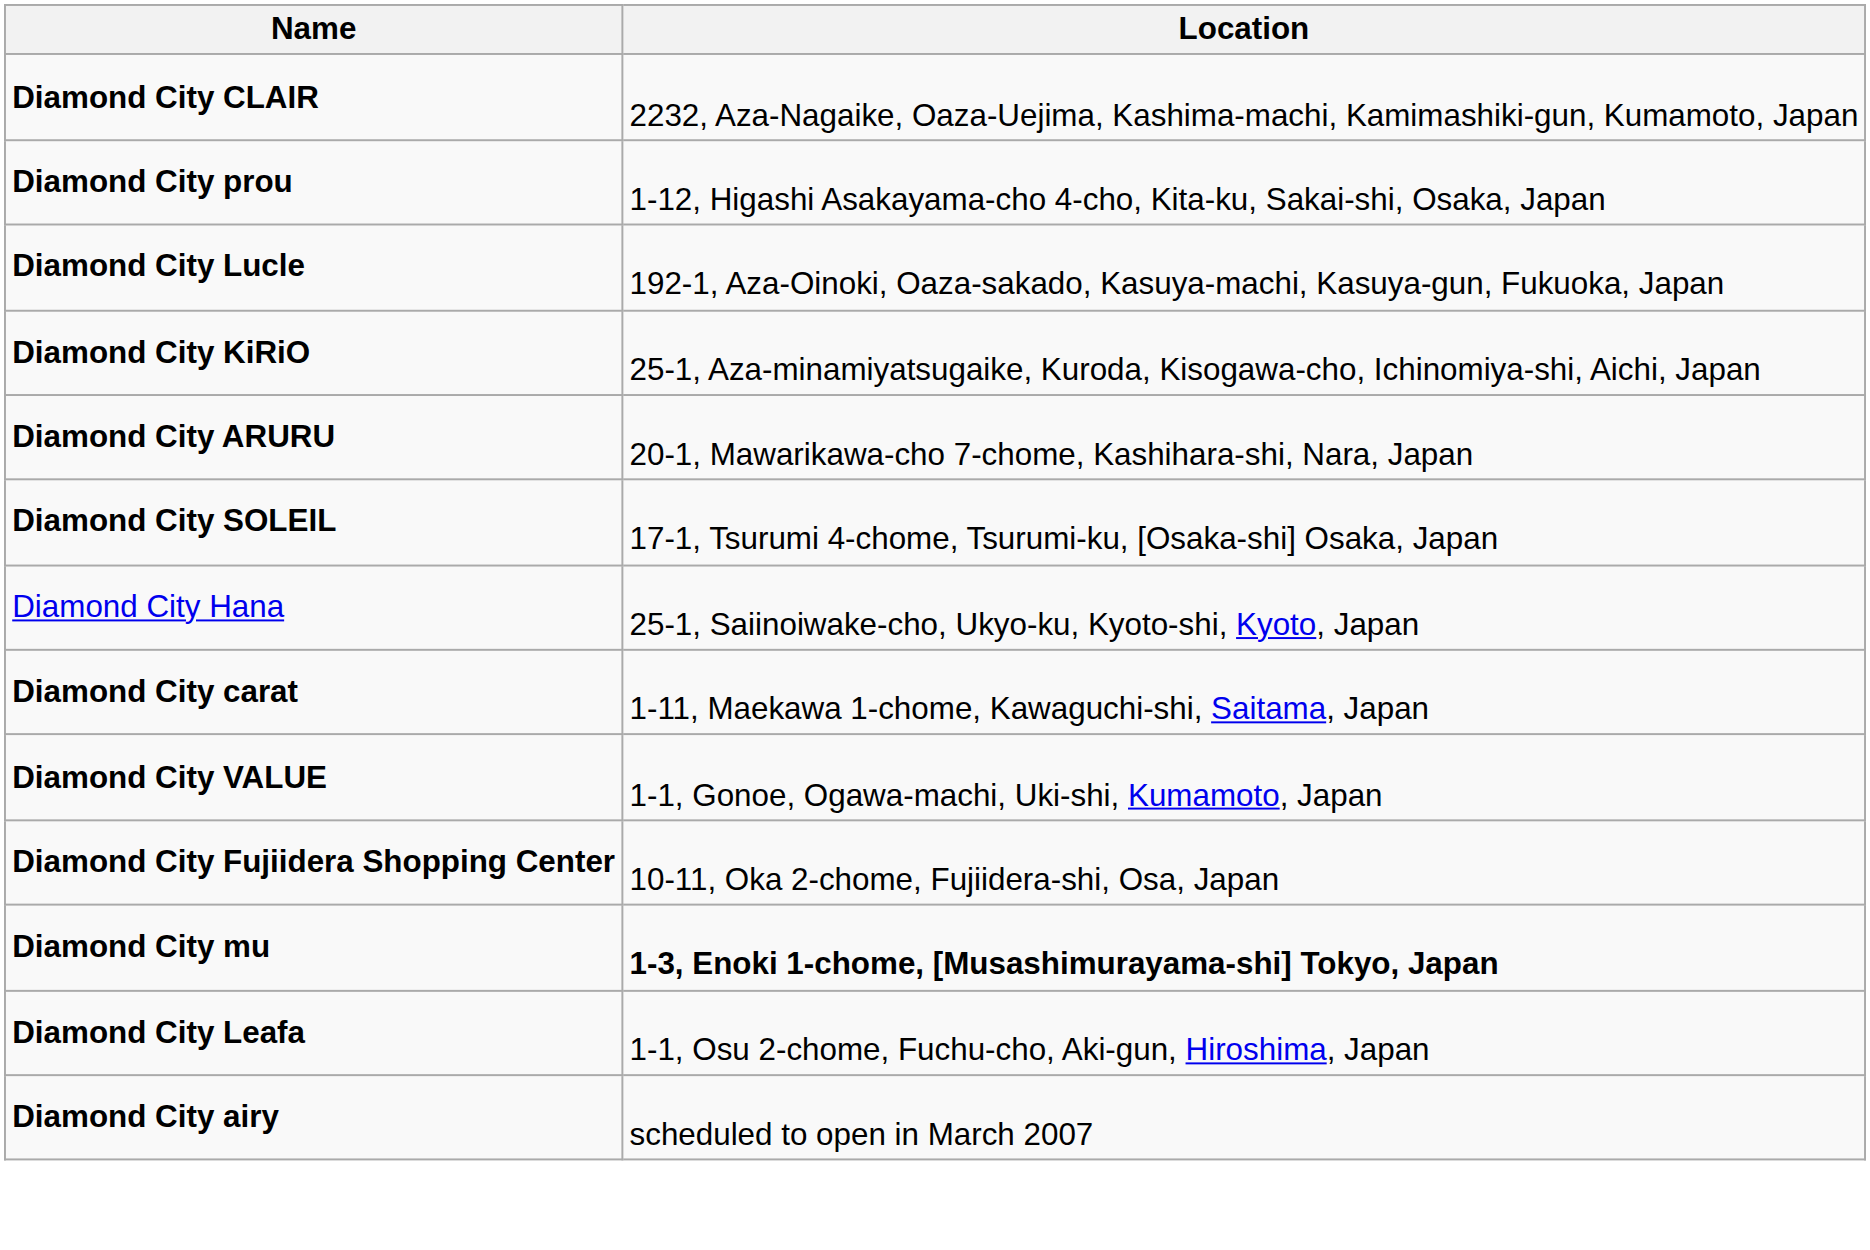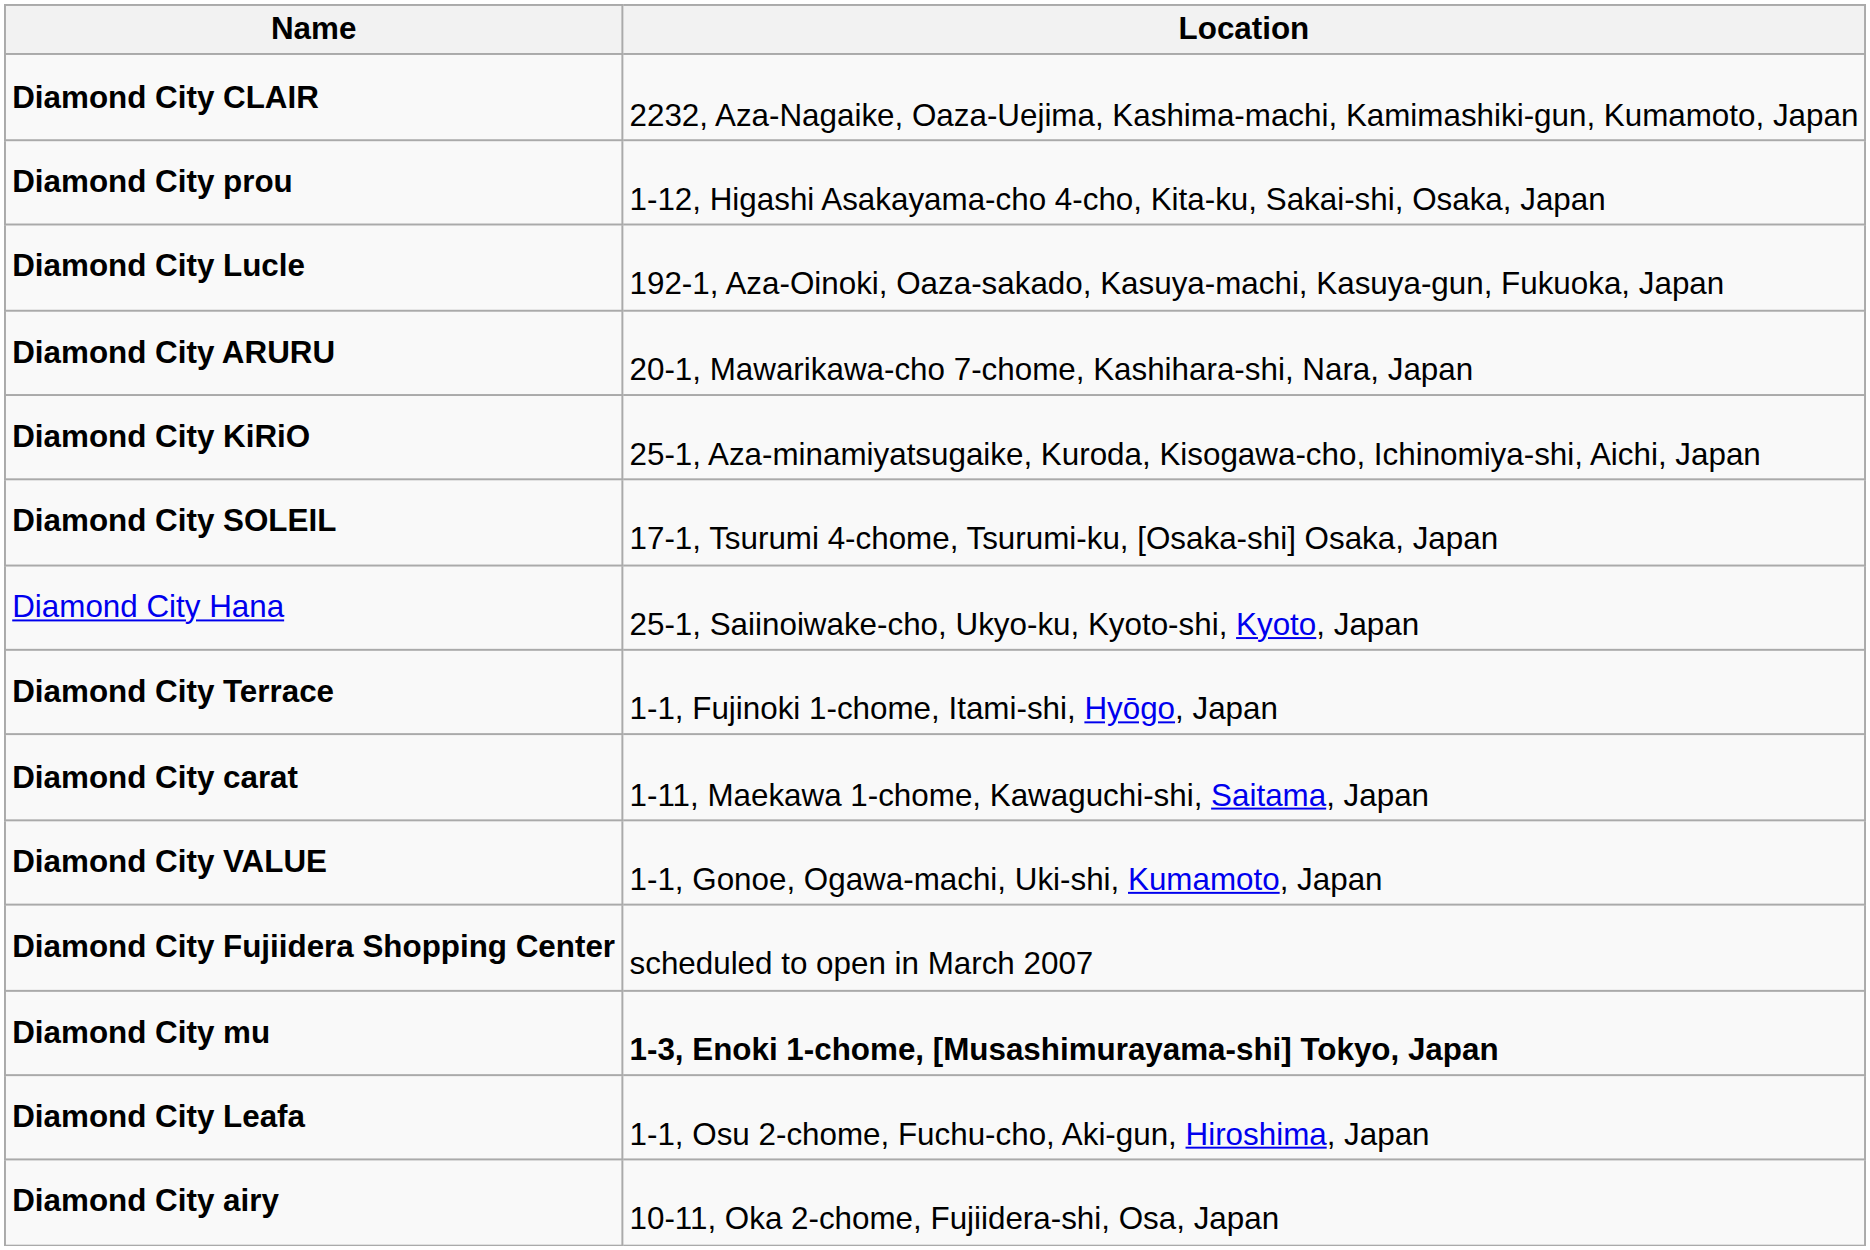rows swapped: (161, 351) <-> (174, 436)
+ row: (173, 691)
(954, 879) 10-11, Oka 2-chome, Fujiidera-shi, Osa, Japan -> (861, 964) scheduled to open in March 2007
(861, 1134) scheduled to open in March 2007 -> (954, 1219) 10-11, Oka 2-chome, Fujiidera-shi, Osa, Japan
